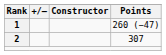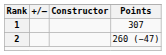(136, 26) 260 (−47) -> (136, 26) 307
(136, 40) 307 -> (136, 40) 260 (−47)
